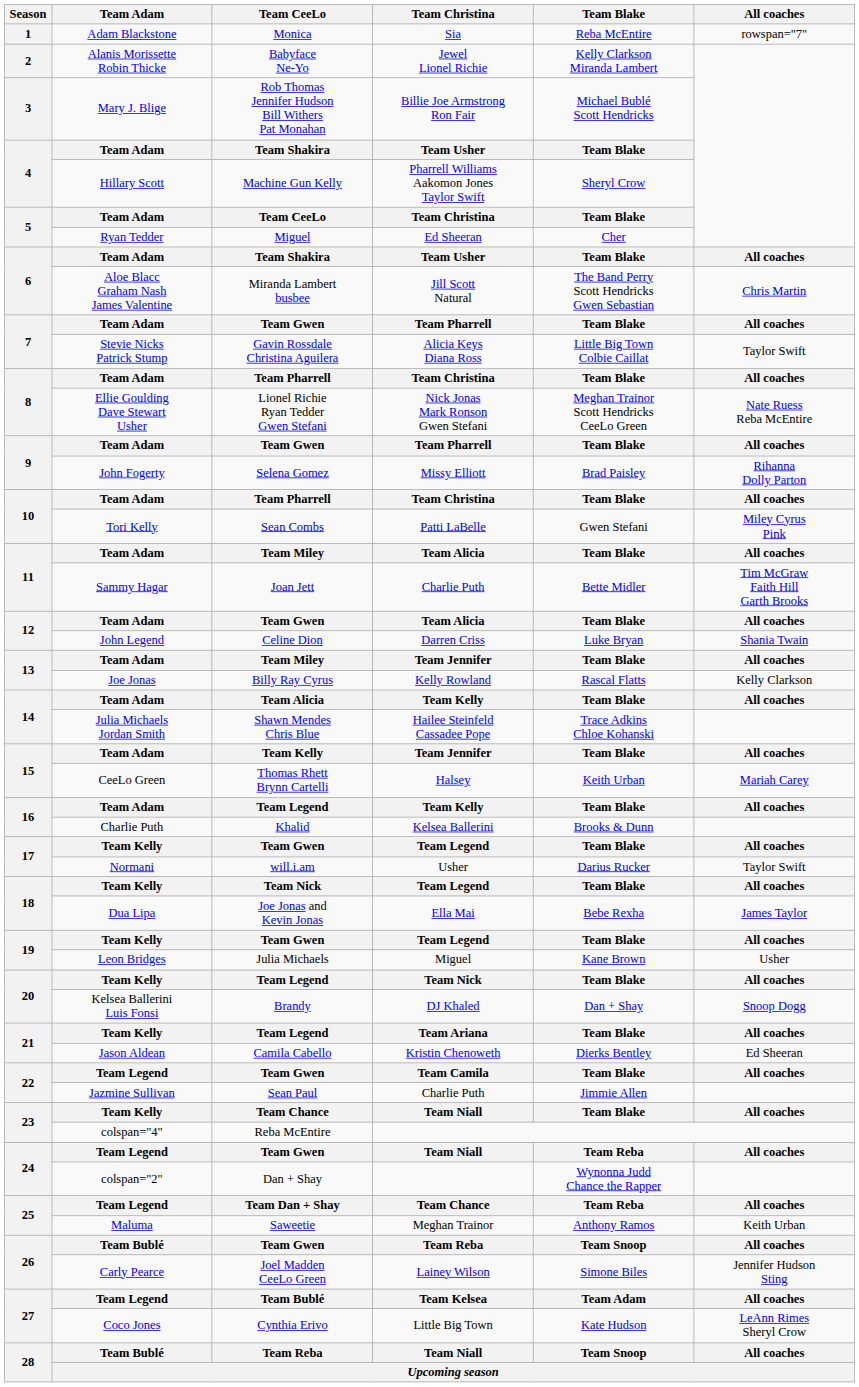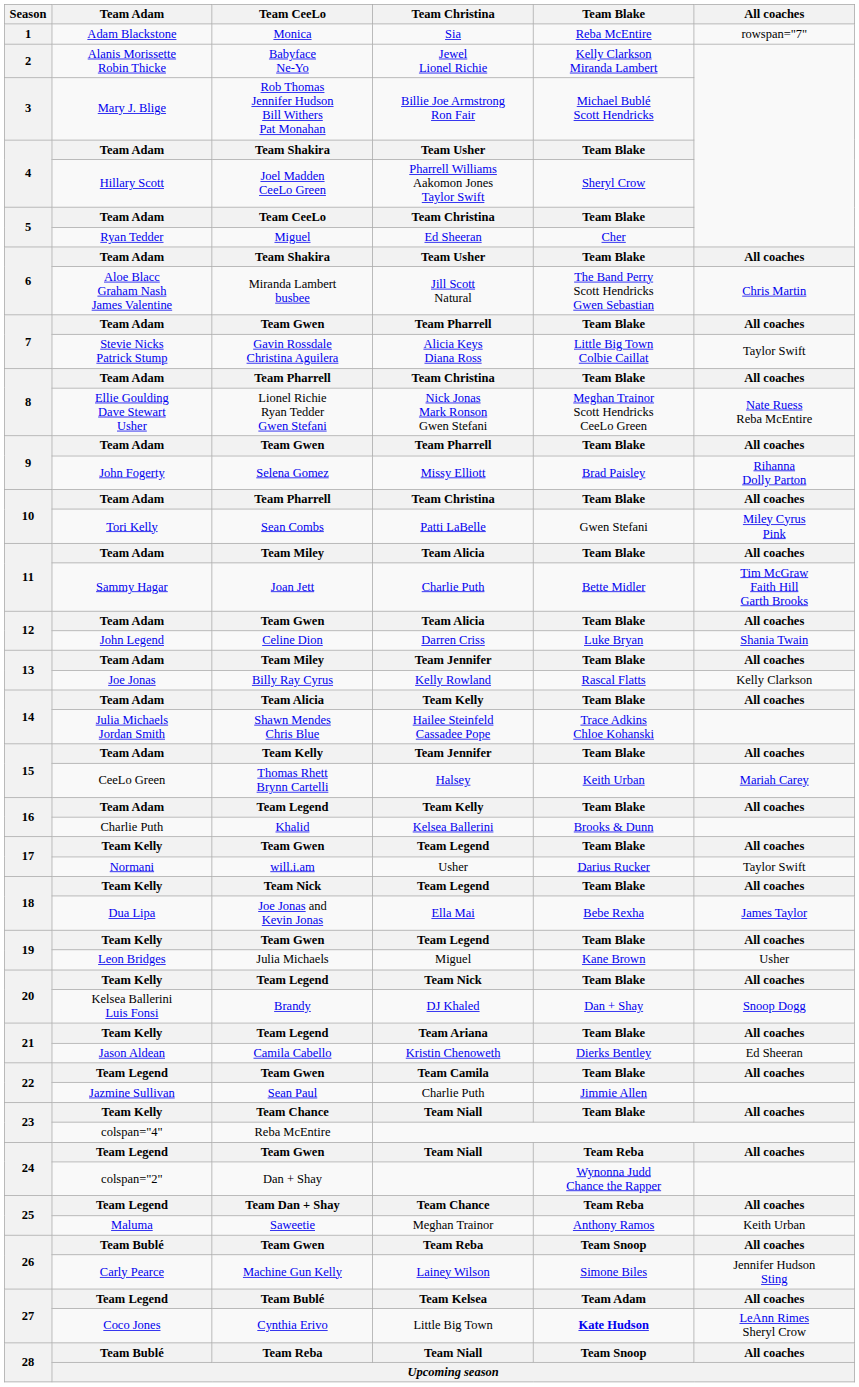(292, 183) Machine Gun Kelly -> (292, 183) Joel Madden CeeLo Green
(292, 1272) Joel Madden CeeLo Green -> (292, 1272) Machine Gun Kelly
(614, 1325) normal -> (614, 1325) bold
